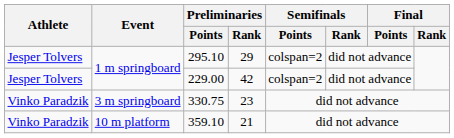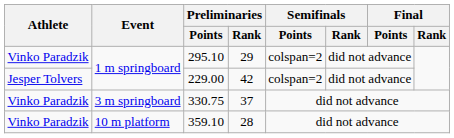(45, 57) Jesper Tolvers -> (48, 57) Vinko Paradzik
(247, 100) 23 -> (247, 100) 37
(247, 122) 21 -> (247, 122) 28
